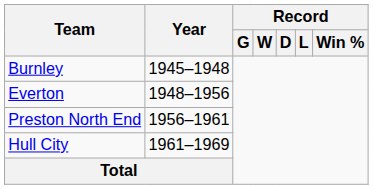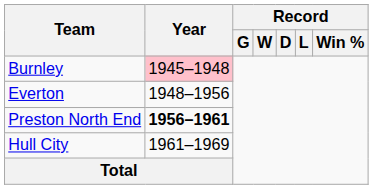(189, 68) no background -> (189, 68) pink background
(189, 119) normal -> (189, 119) bold
